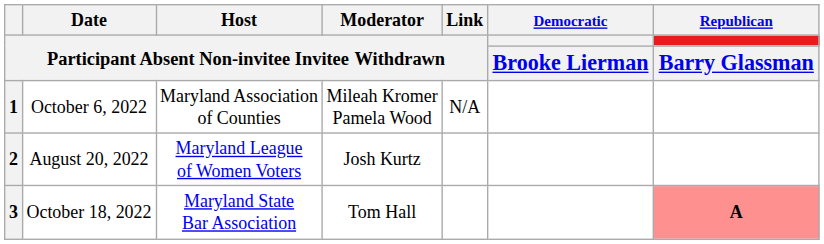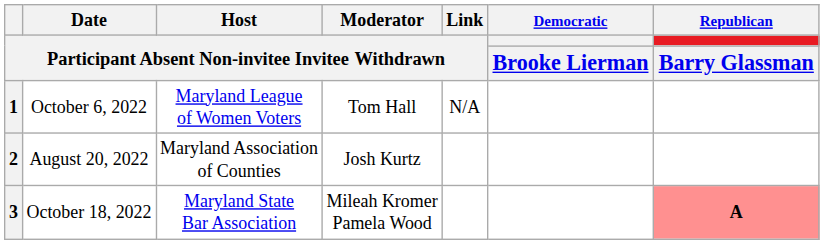(239, 106) Maryland Association of Counties -> (239, 106) Maryland League of Women Voters
(382, 106) Mileah Kromer Pamela Wood -> (382, 106) Tom Hall
(239, 159) Maryland League of Women Voters -> (239, 159) Maryland Association of Counties
(382, 212) Tom Hall -> (382, 212) Mileah Kromer Pamela Wood
